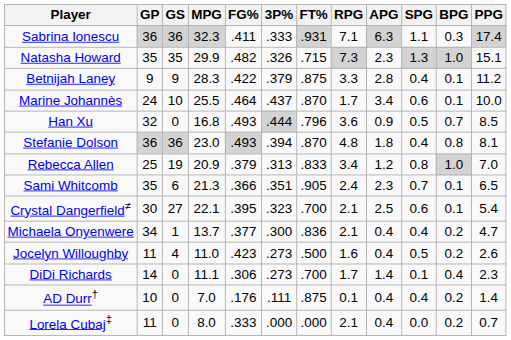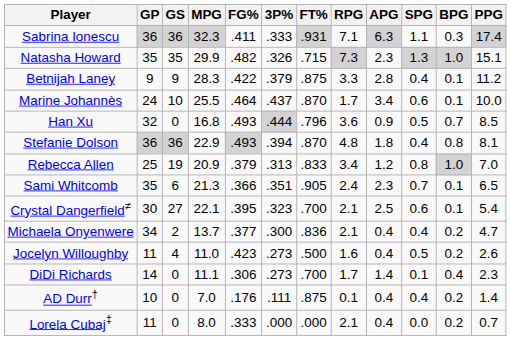(207, 143) 23.0 -> (207, 143) 22.9
(175, 231) 1 -> (175, 231) 2
